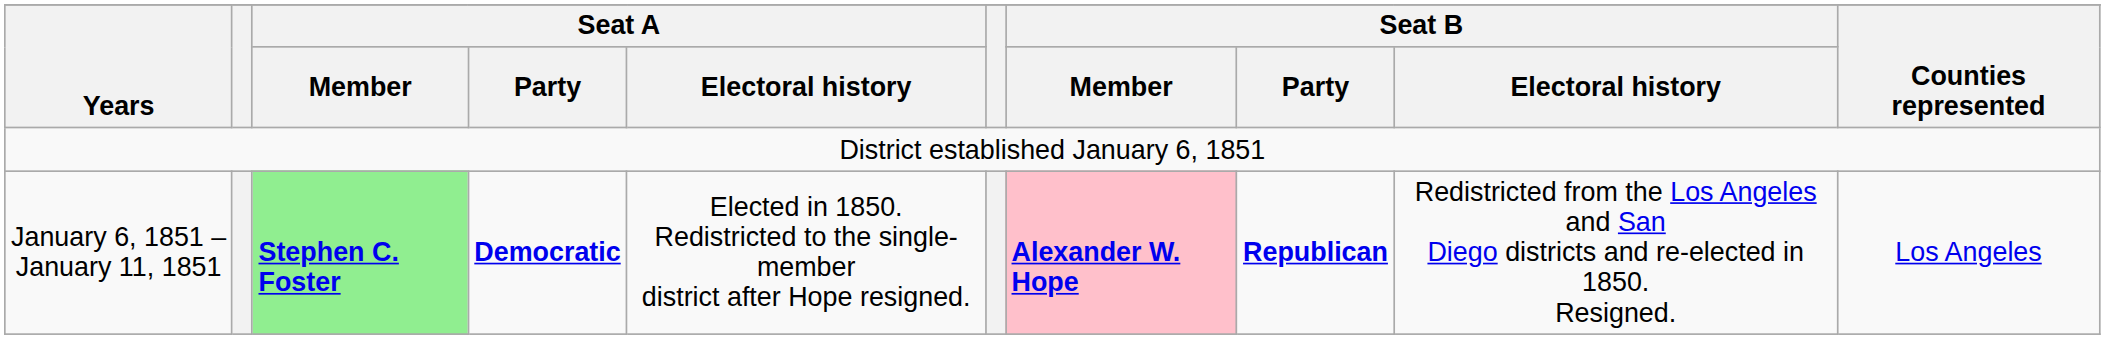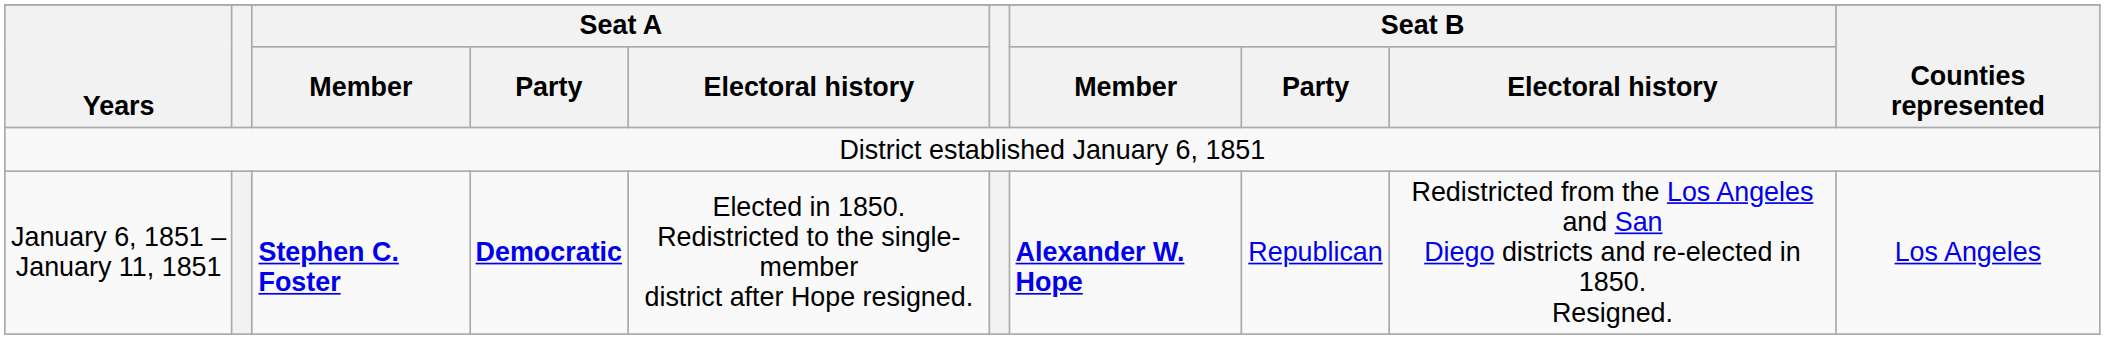(329, 267) lightgreen background -> (329, 267) no background
(1096, 267) pink background -> (1100, 267) no background
(1315, 252) bold -> (1316, 252) normal
